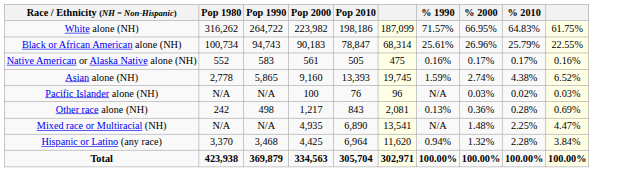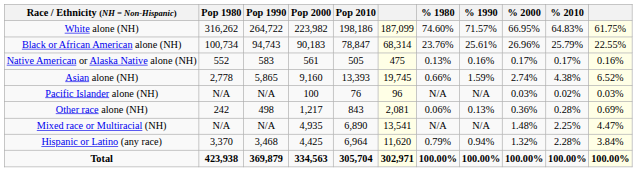+ column: (438, 12)
